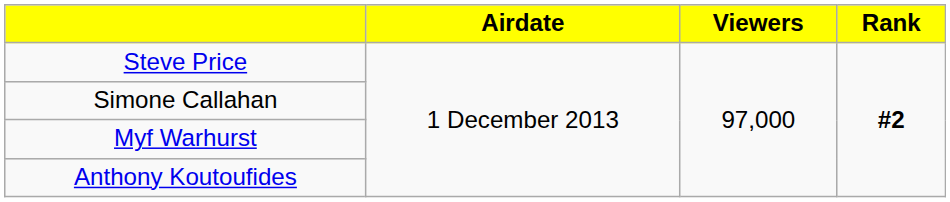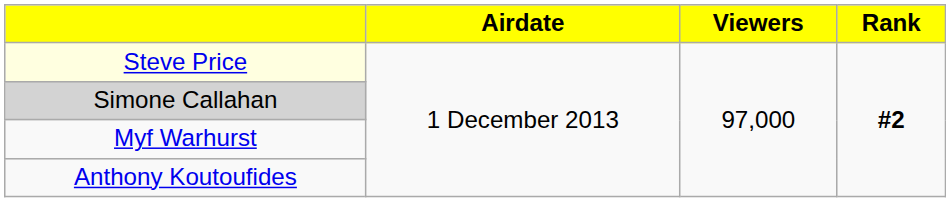(185, 61) no background -> (185, 61) lightyellow background
(185, 100) no background -> (185, 100) lightgrey background
